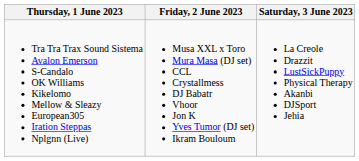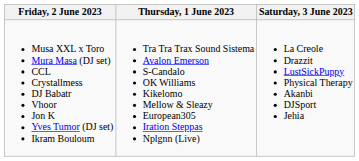columns swapped: (75, 12) <-> (201, 12)
